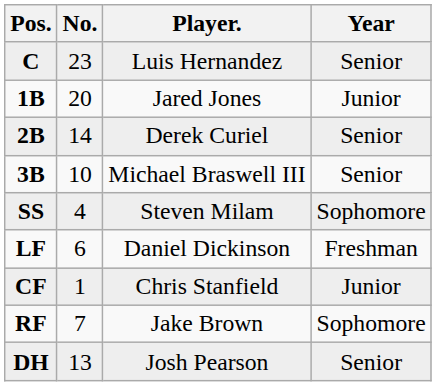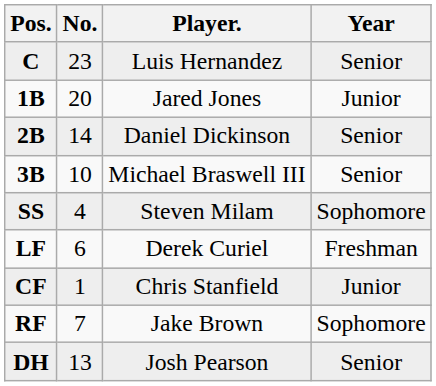(207, 135) Derek Curiel -> (207, 135) Daniel Dickinson
(207, 248) Daniel Dickinson -> (207, 248) Derek Curiel
